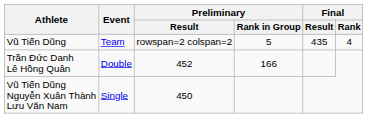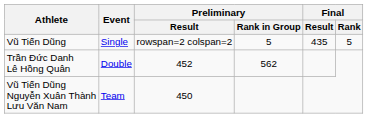(113, 43) Team -> (114, 43) Single
(349, 43) 4 -> (349, 43) 5
(269, 63) 166 -> (269, 63) 562
(114, 95) Single -> (113, 95) Team
